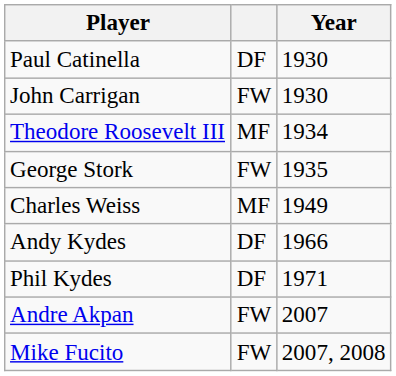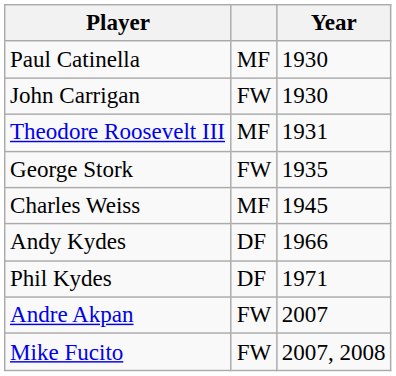(251, 59) DF -> (253, 59) MF
(305, 132) 1934 -> (305, 132) 1931
(305, 205) 1949 -> (305, 205) 1945
